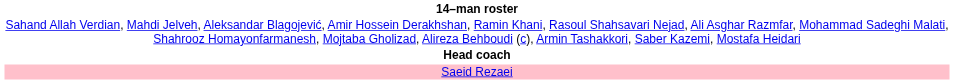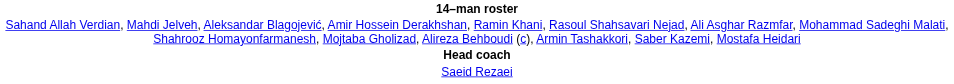(477, 72) pink background -> (477, 72) no background
